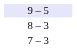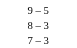(38, 10) lavender background -> (38, 10) no background
